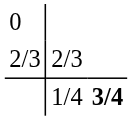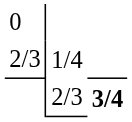(67, 58) 2/3 -> (67, 59) 1/4
(67, 97) 1/4 -> (67, 97) 2/3
